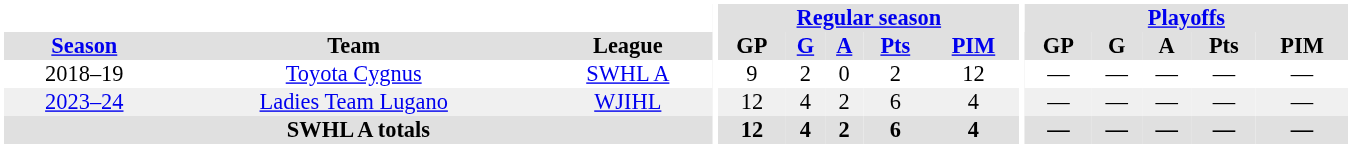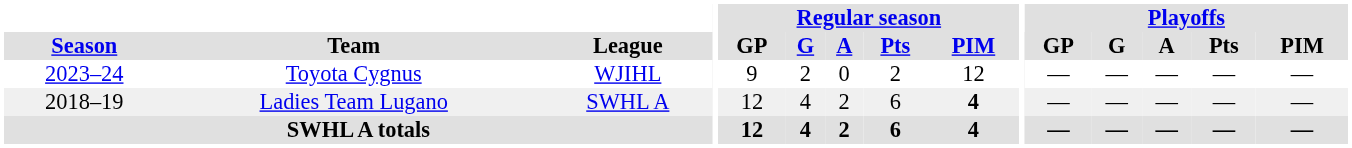(84, 73) 2018–19 -> (84, 73) 2023–24
(628, 73) SWHL A -> (628, 73) WJIHL
(84, 101) 2023–24 -> (84, 101) 2018–19
(628, 101) WJIHL -> (628, 101) SWHL A
(973, 101) normal -> (973, 101) bold
